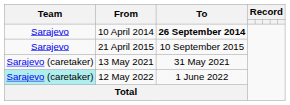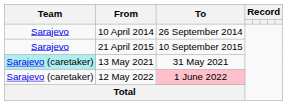(202, 31) bold -> (201, 31) normal
(50, 62) no background -> (50, 62) paleturquoise background
(50, 77) paleturquoise background -> (50, 77) no background
(202, 77) no background -> (201, 77) pink background
